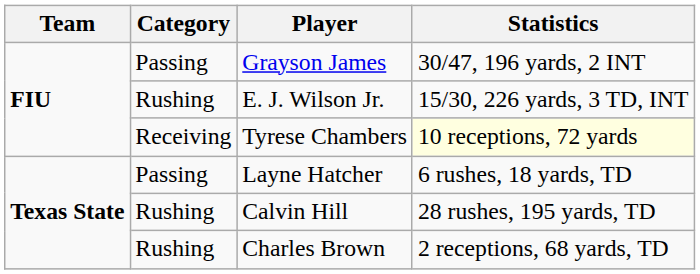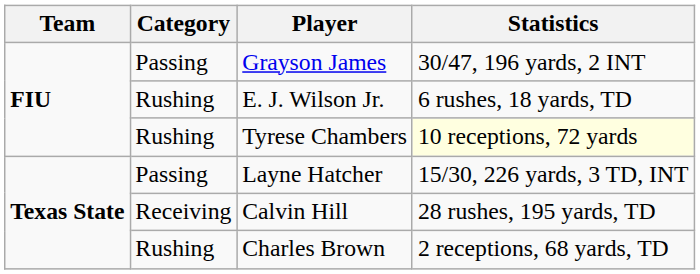(553, 99) 15/30, 226 yards, 3 TD, INT -> (525, 99) 6 rushes, 18 yards, TD
(183, 136) Receiving -> (175, 136) Rushing
(525, 174) 6 rushes, 18 yards, TD -> (553, 174) 15/30, 226 yards, 3 TD, INT
(175, 211) Rushing -> (183, 211) Receiving
